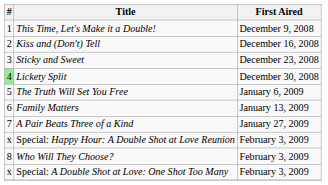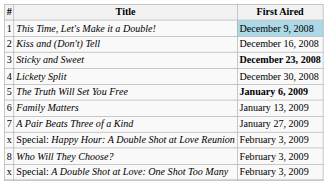(277, 28) no background -> (277, 28) lightblue background
(279, 60) normal -> (280, 60) bold
(9, 76) lightgreen background -> (9, 76) no background
(272, 92) normal -> (274, 92) bold
